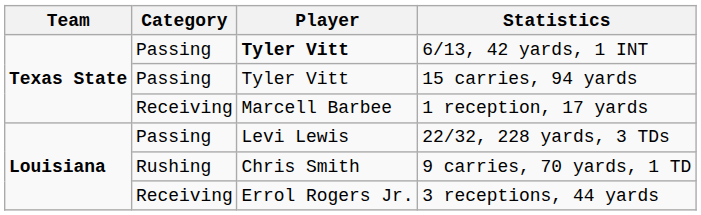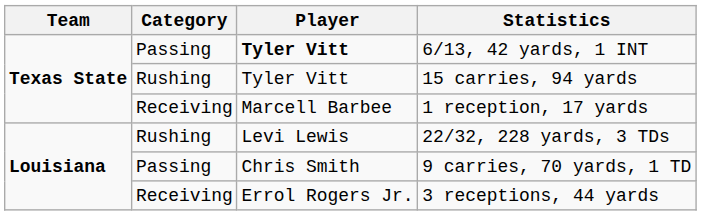(174, 79) Passing -> (174, 79) Rushing
(174, 137) Passing -> (174, 137) Rushing
(174, 166) Rushing -> (174, 166) Passing
